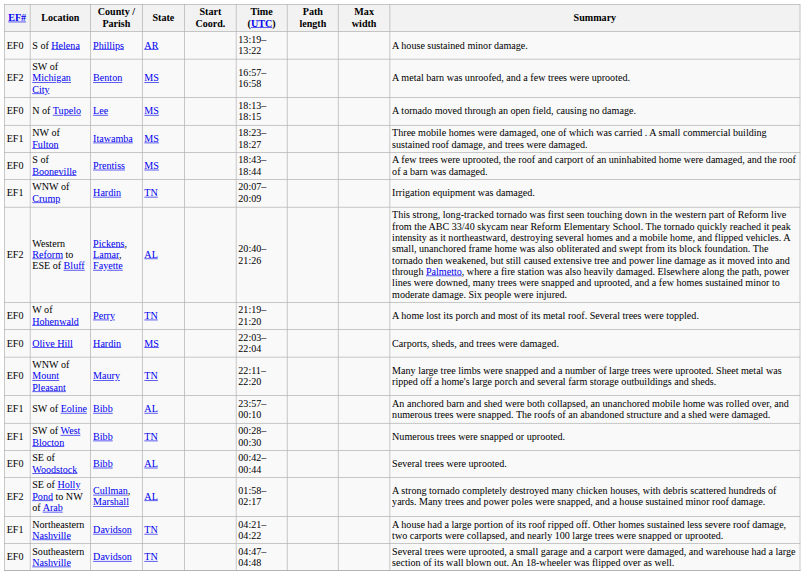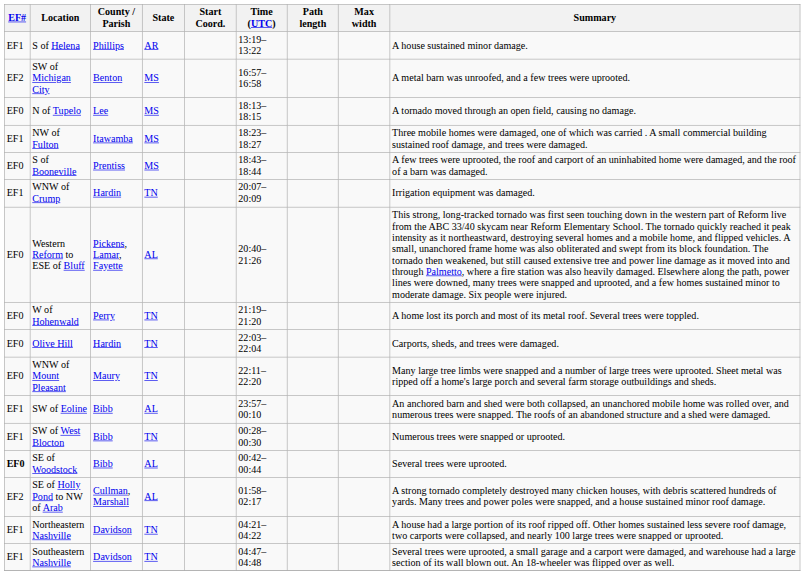(15, 45) EF0 -> (15, 45) EF1
(15, 254) EF2 -> (15, 254) EF0
(152, 343) MS -> (151, 343) TN
(15, 464) normal -> (16, 464) bold
(15, 557) EF0 -> (15, 557) EF1
